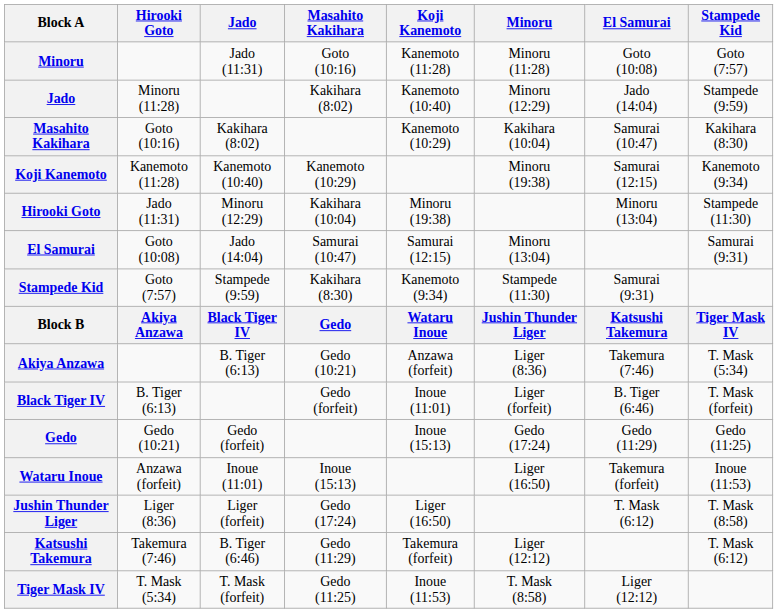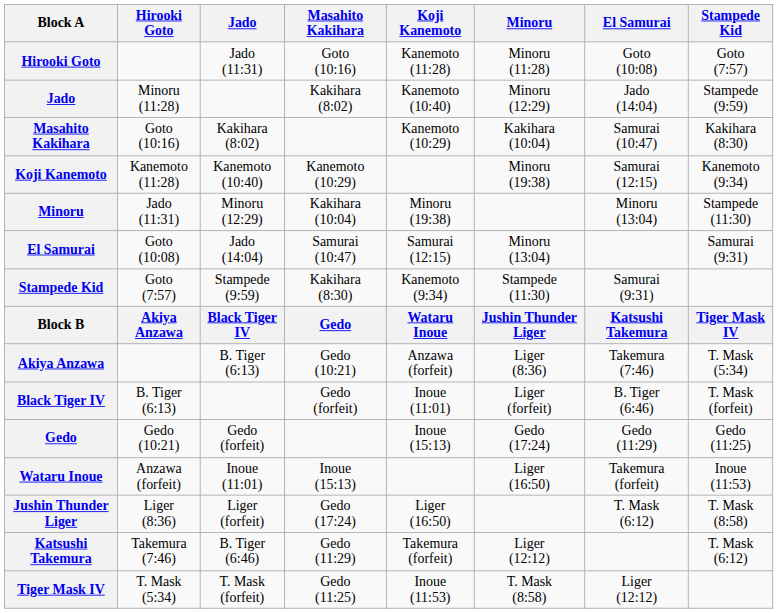(61, 61) Minoru -> (61, 61) Hirooki Goto
(61, 212) Hirooki Goto -> (61, 212) Minoru
